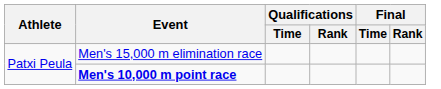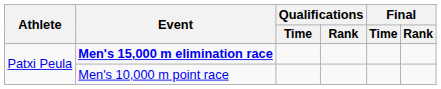(170, 54) normal -> (176, 54) bold
(157, 75) bold -> (154, 75) normal
